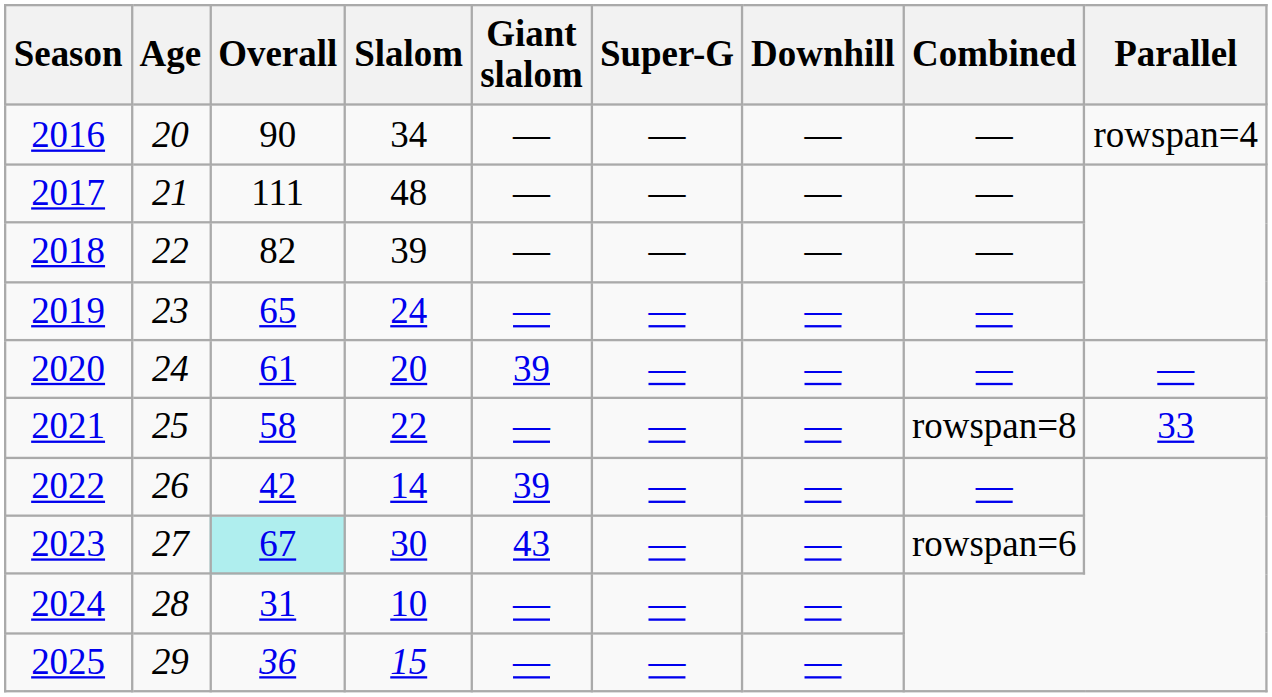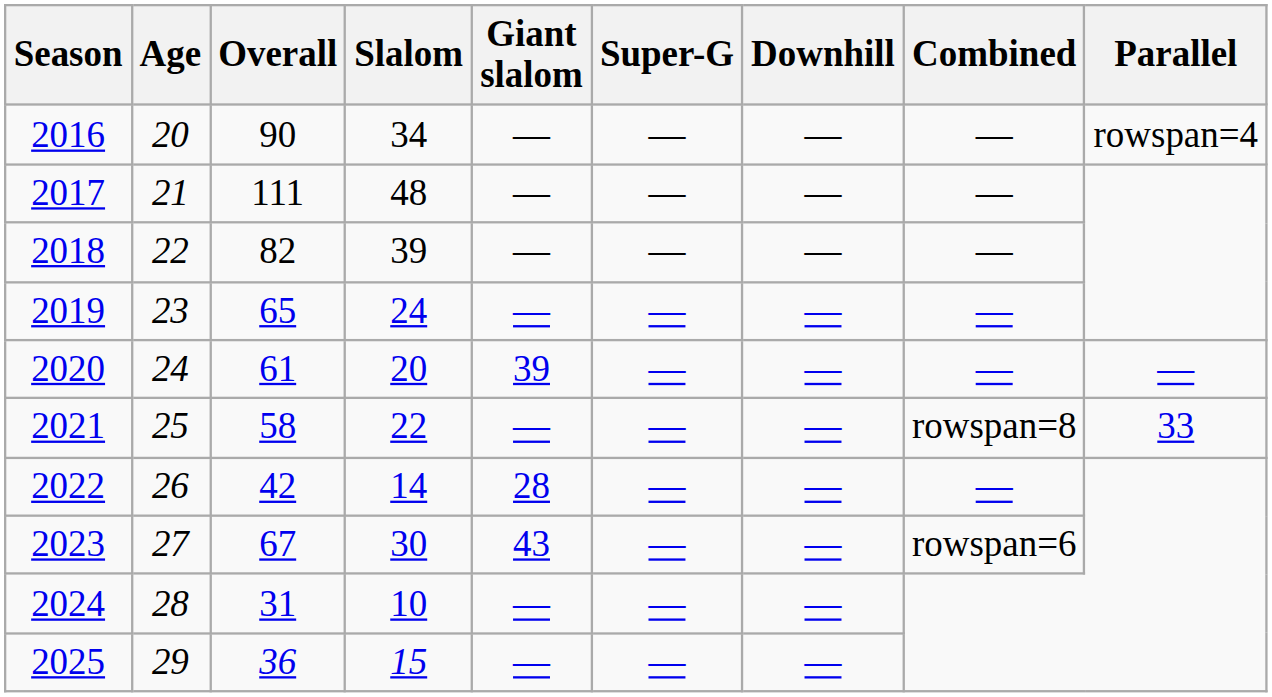(532, 485) 39 -> (532, 485) 28
(278, 544) paleturquoise background -> (278, 544) no background
